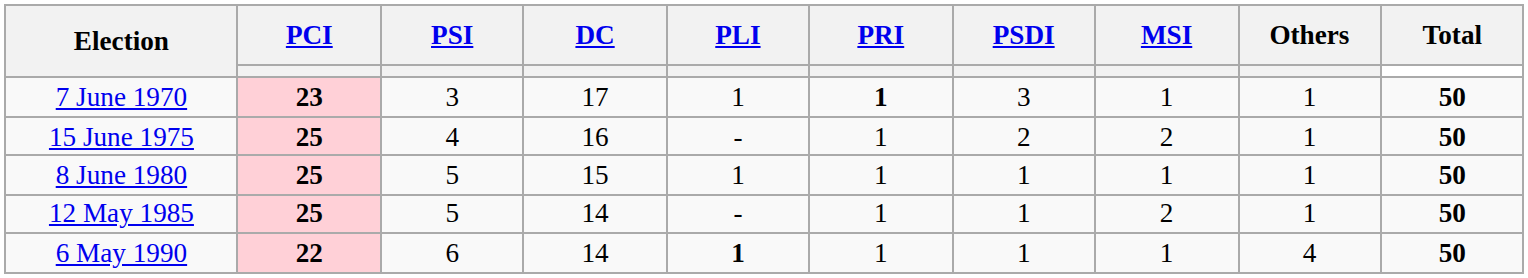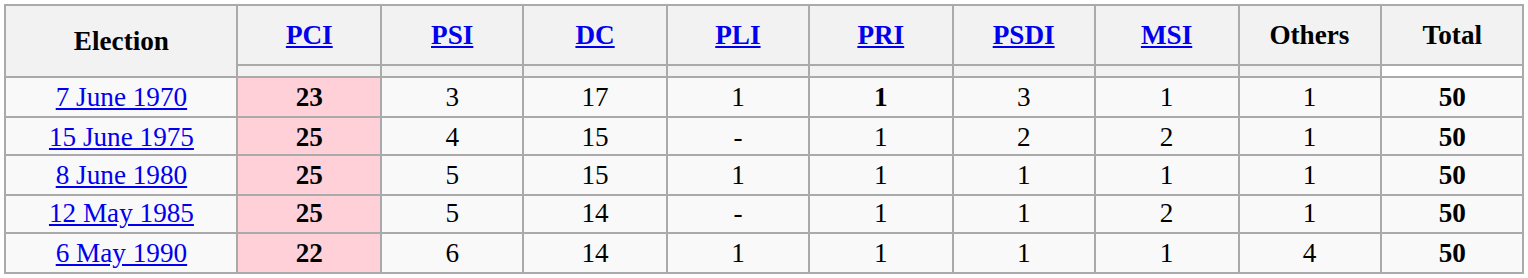(595, 136) 16 -> (595, 136) 15
(738, 252) bold -> (738, 252) normal
